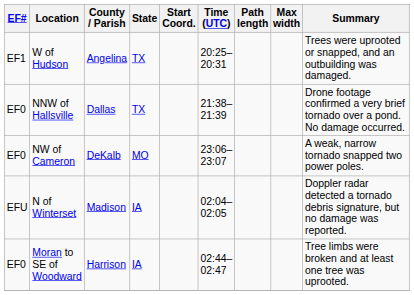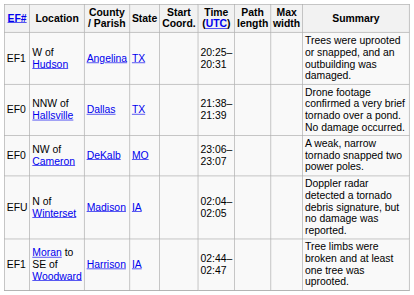(16, 264) EF0 -> (16, 264) EF1
